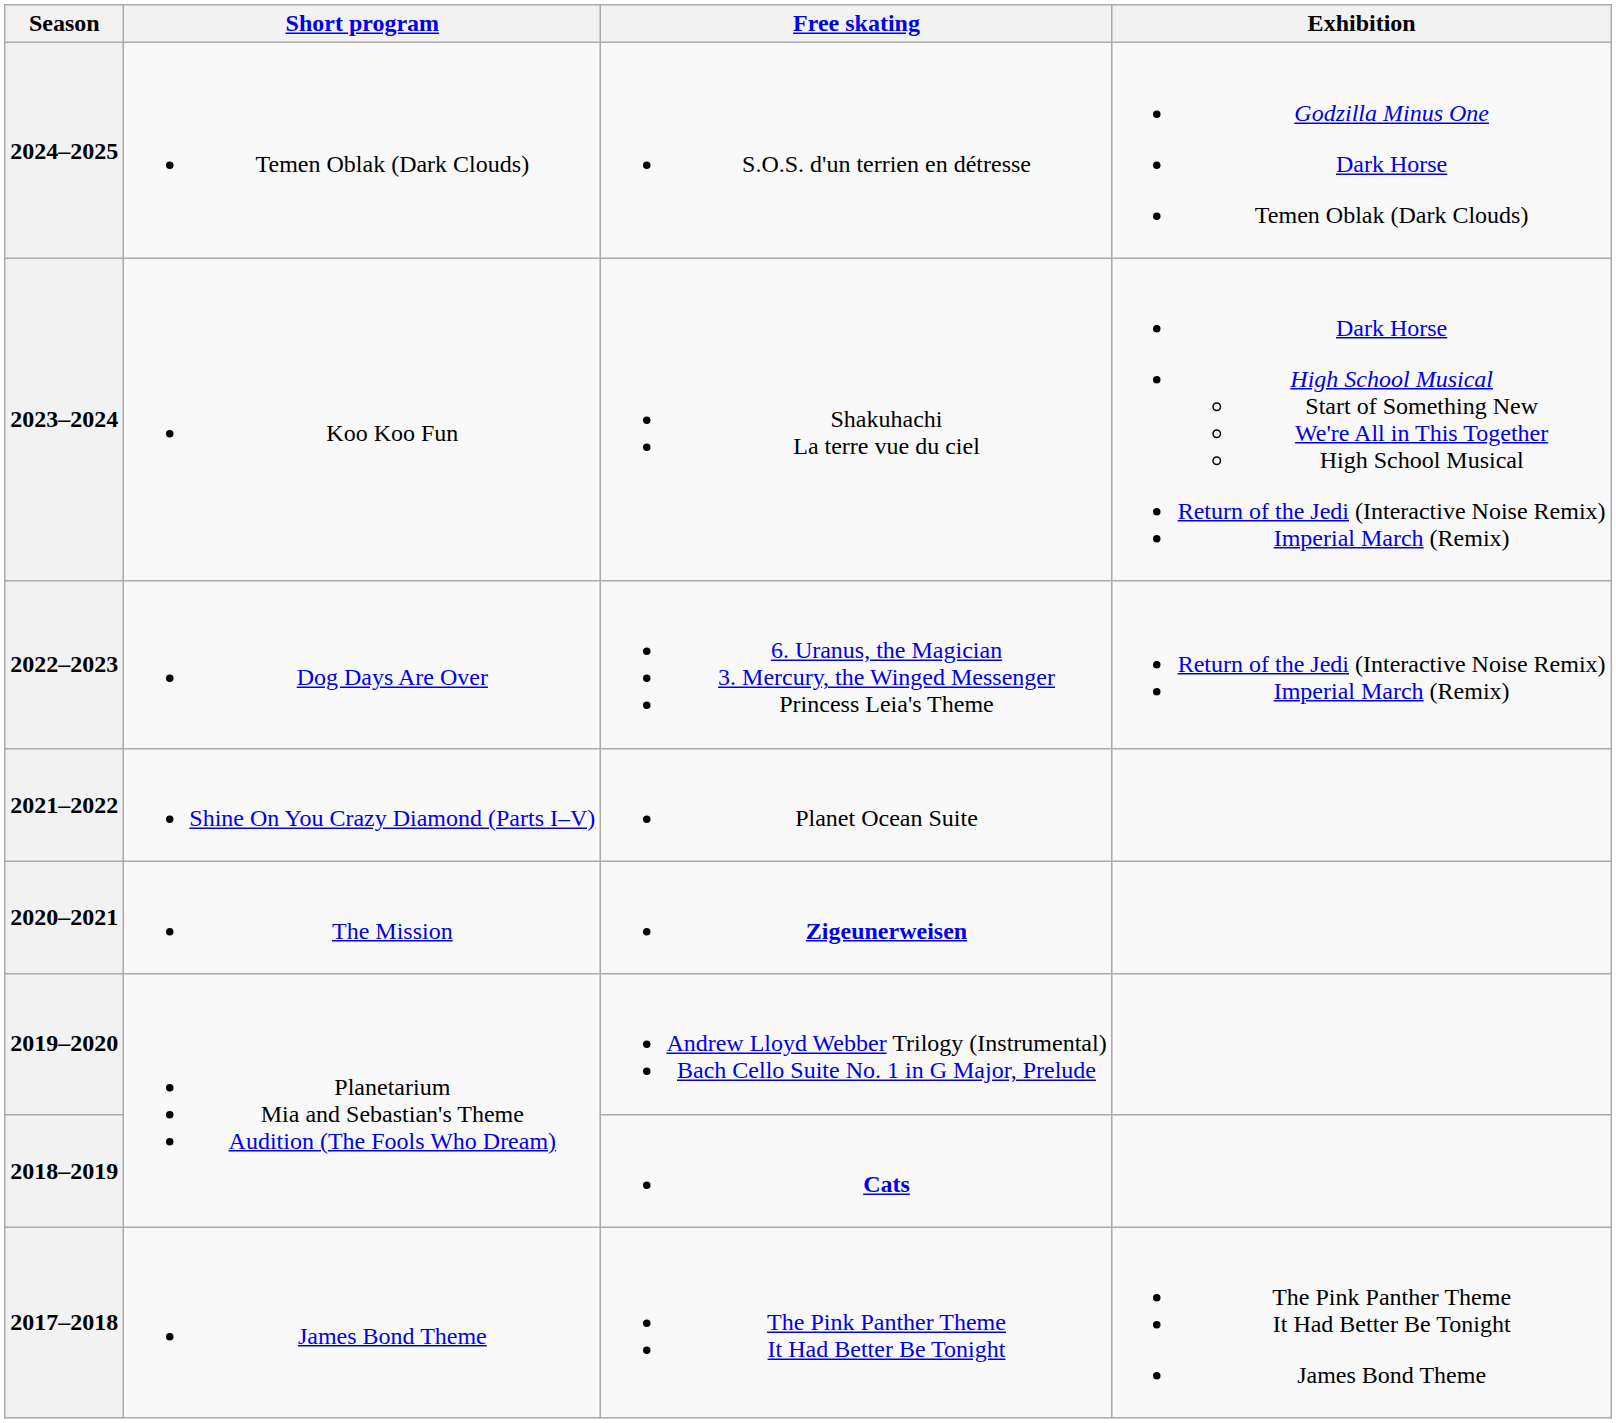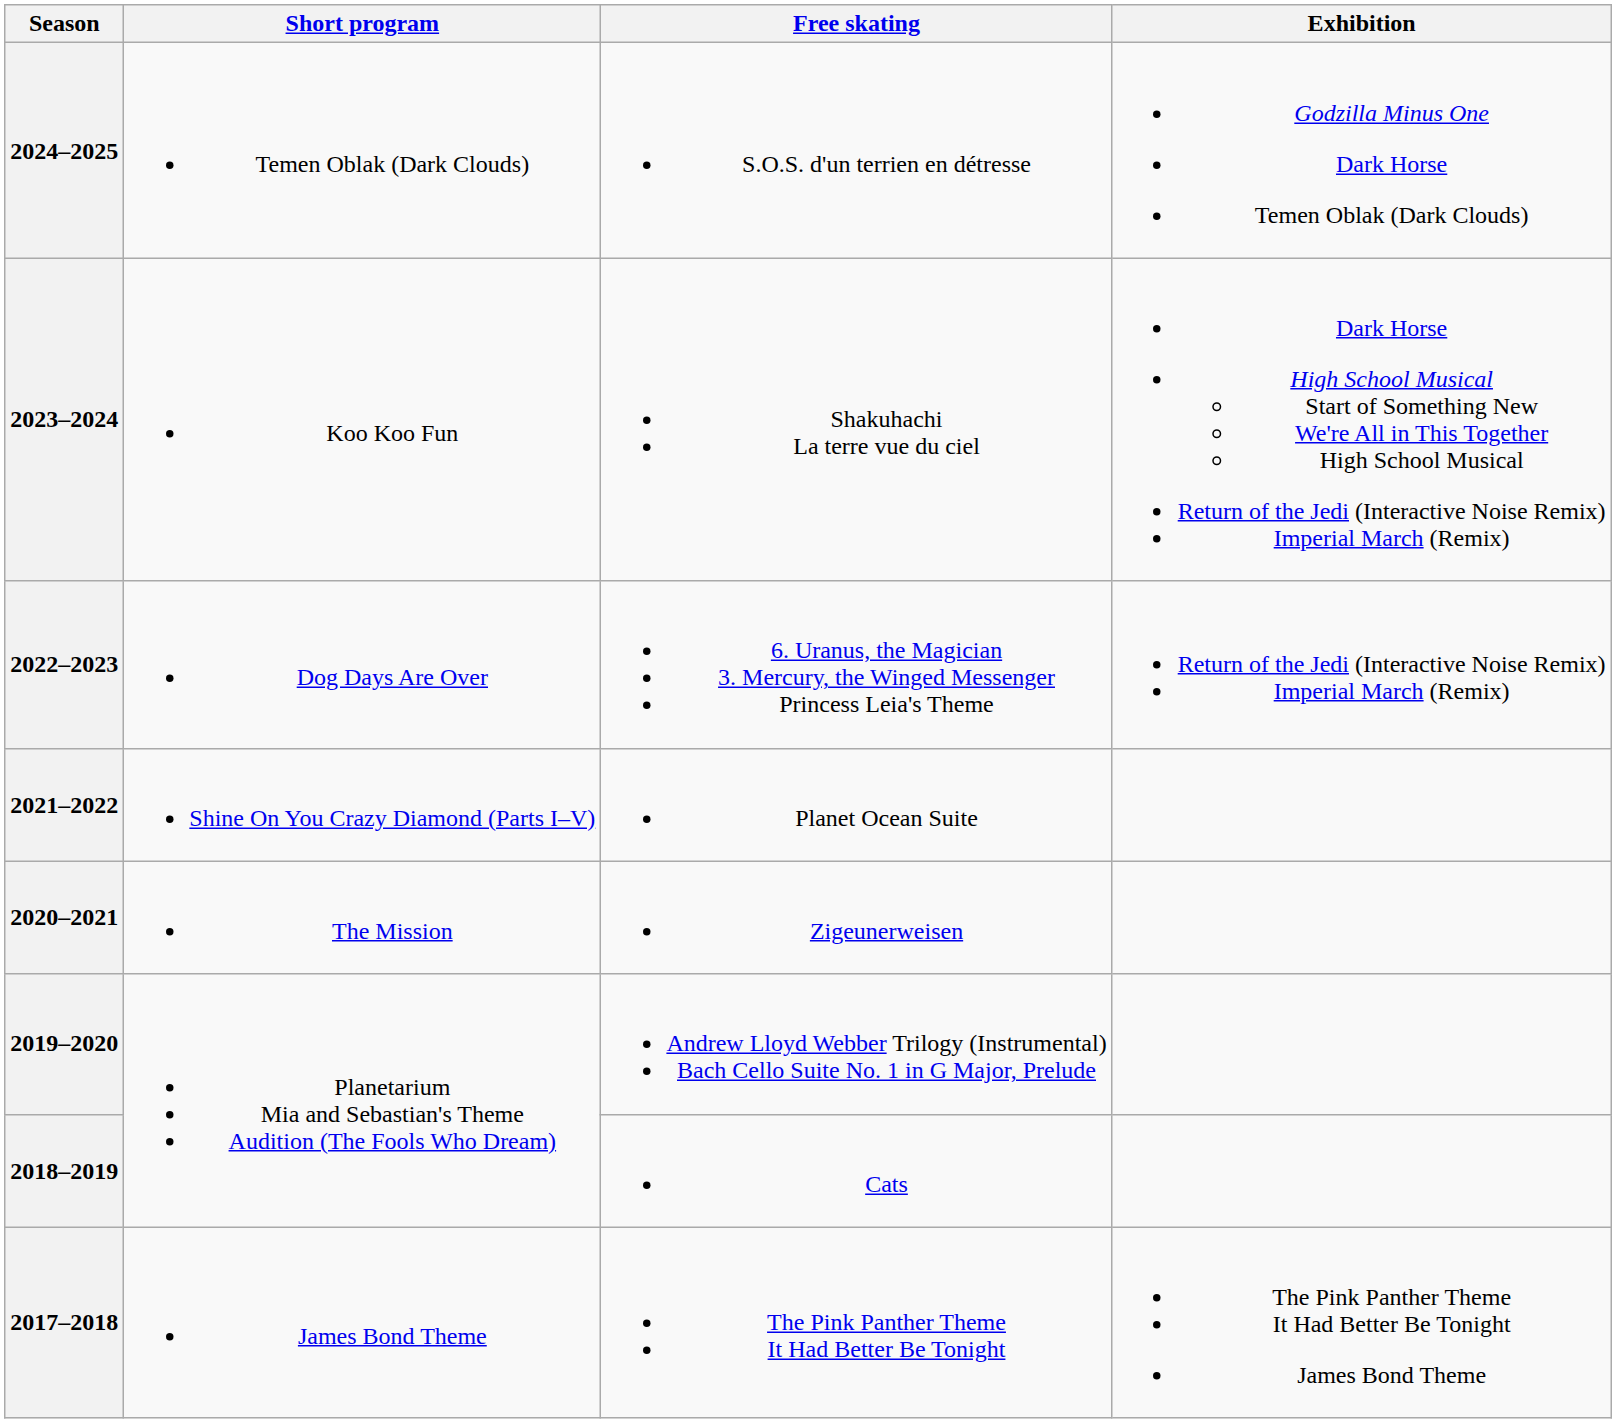(857, 931) bold -> (857, 931) normal
(857, 1184) bold -> (857, 1184) normal
